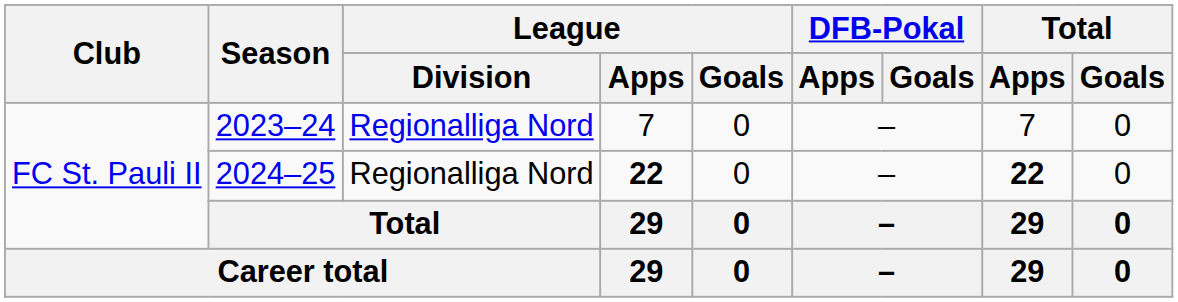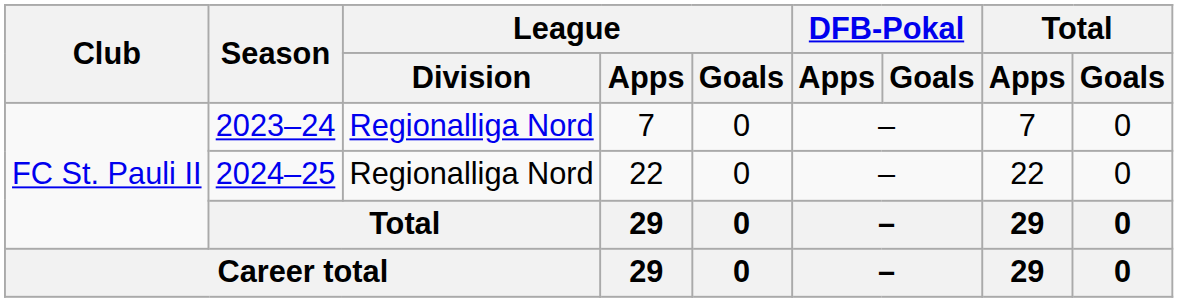(646, 175) bold -> (646, 175) normal
(1027, 175) bold -> (1027, 175) normal
